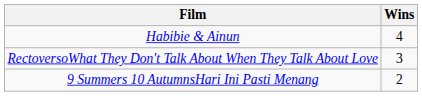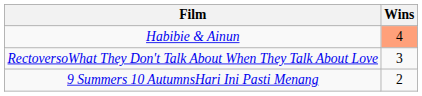(399, 36) no background -> (399, 36) lightsalmon background
